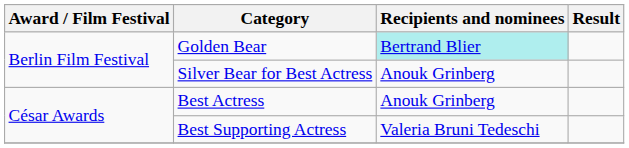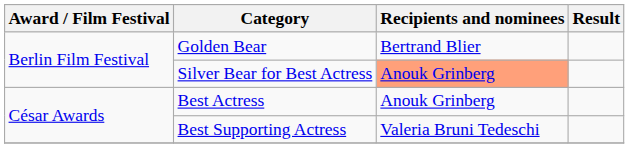(430, 45) paleturquoise background -> (430, 45) no background
(438, 73) no background -> (438, 73) lightsalmon background
